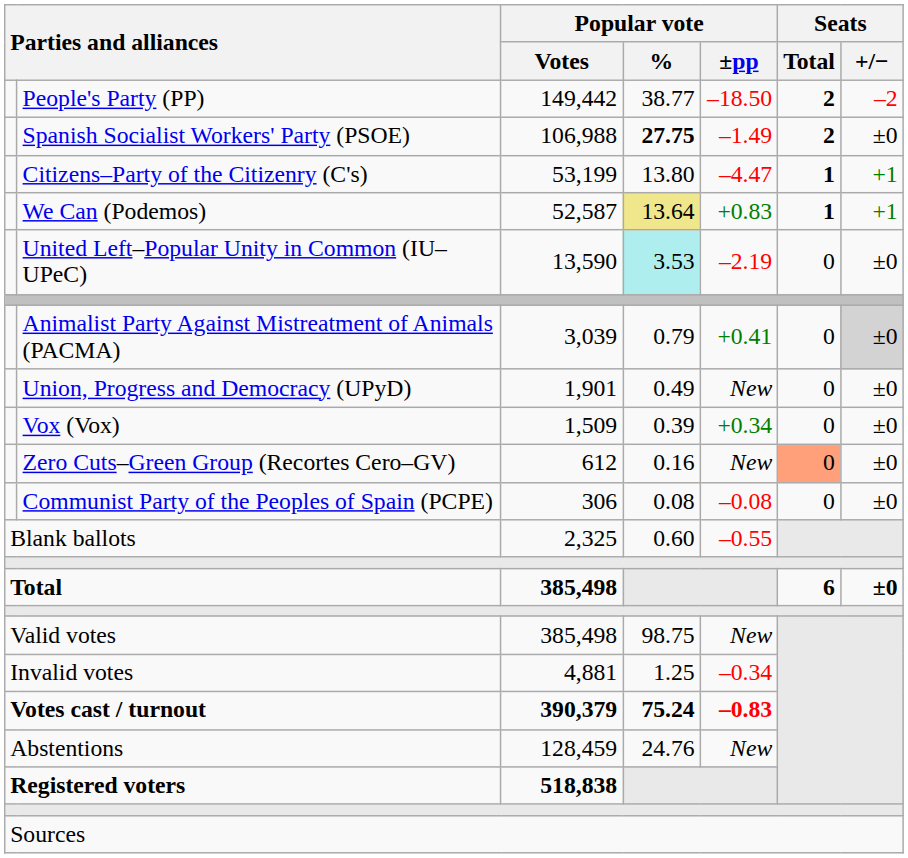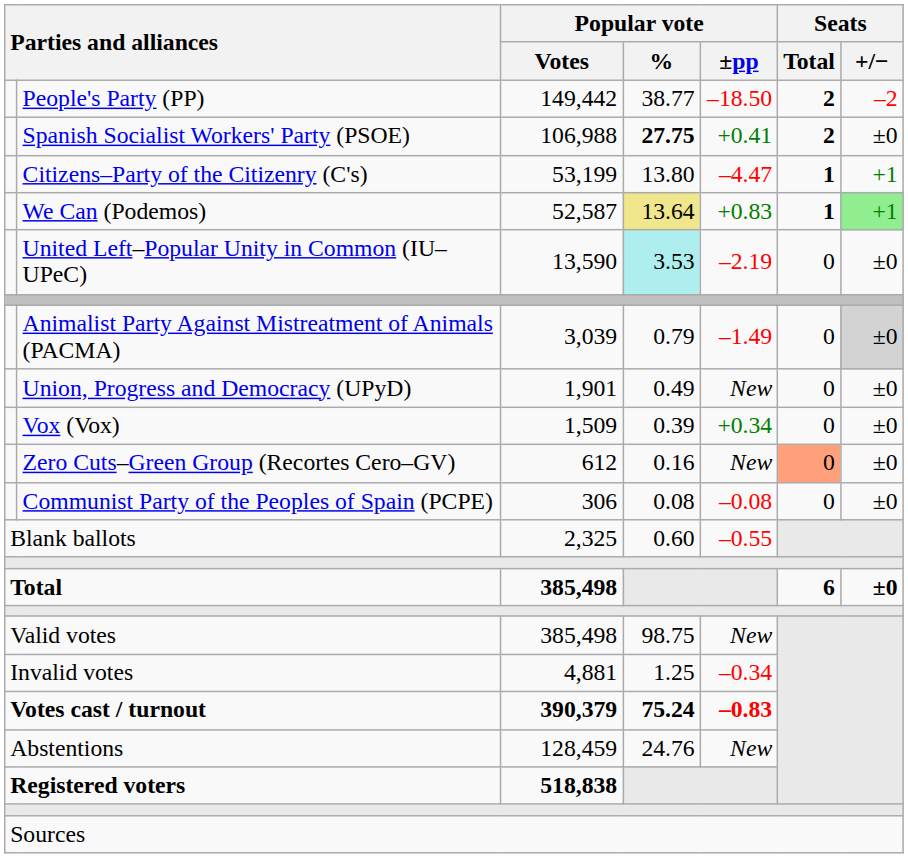(746, 135) –1.49 -> (745, 135) +0.41
(885, 211) no background -> (885, 211) lightgreen background
(745, 337) +0.41 -> (746, 337) –1.49
